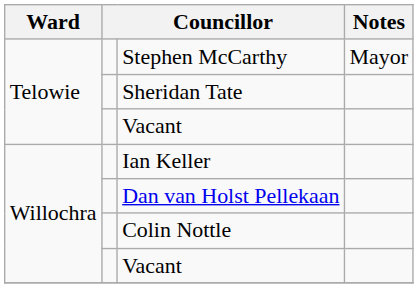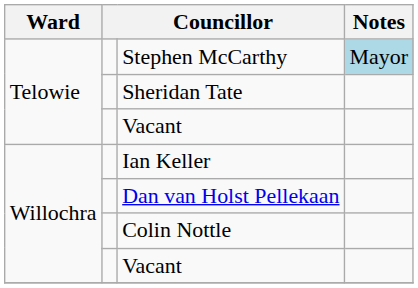(379, 56) no background -> (379, 56) lightblue background
